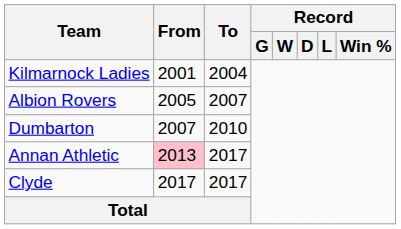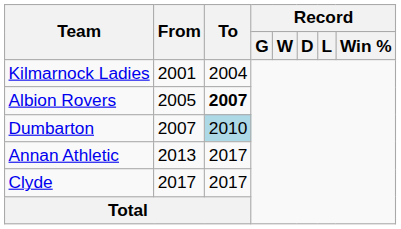(228, 100) normal -> (228, 100) bold
(228, 127) no background -> (228, 127) lightblue background
(177, 155) pink background -> (177, 155) no background
